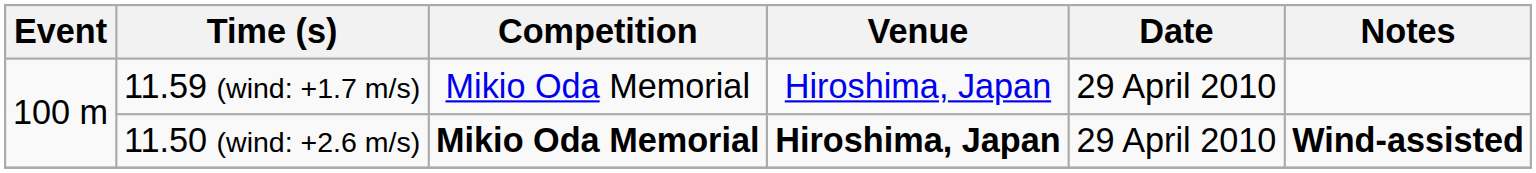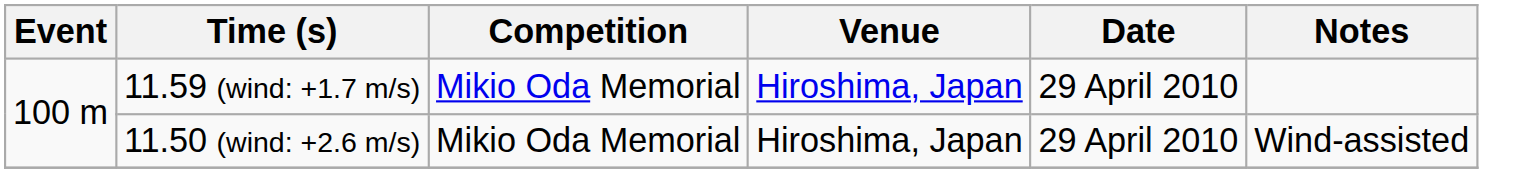(598, 140) bold -> (588, 140) normal
(918, 140) bold -> (889, 140) normal
(1408, 140) bold -> (1362, 140) normal
